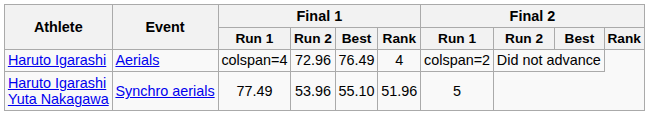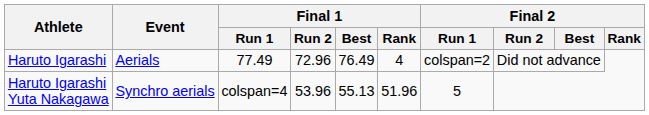(254, 60) colspan=4 -> (254, 60) 77.49
(254, 91) 77.49 -> (254, 91) colspan=4
(357, 91) 55.10 -> (357, 91) 55.13
